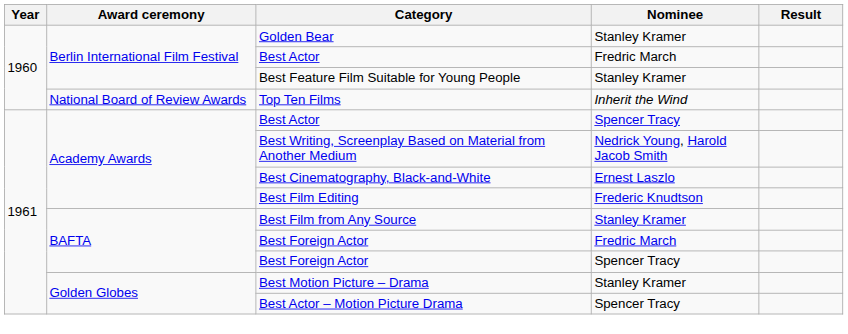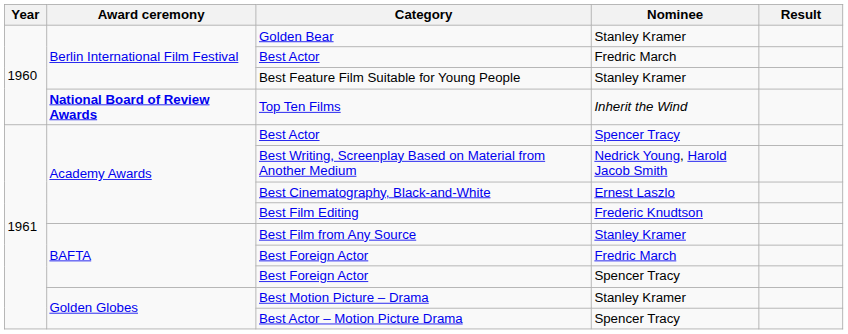(148, 99) normal -> (129, 106) bold
